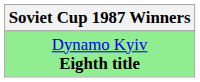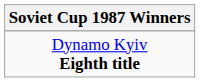(100, 53) lightgreen background -> (100, 53) no background
